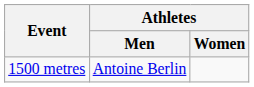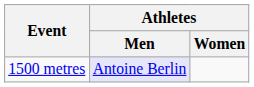(140, 69) no background -> (140, 69) lavender background
